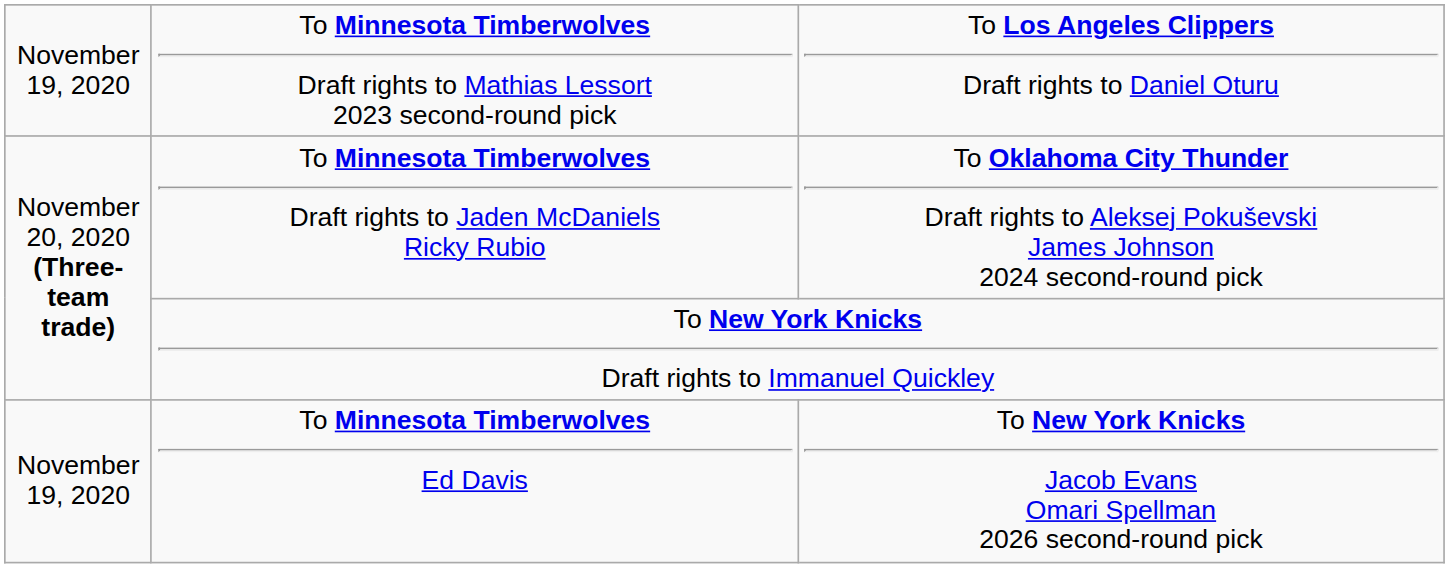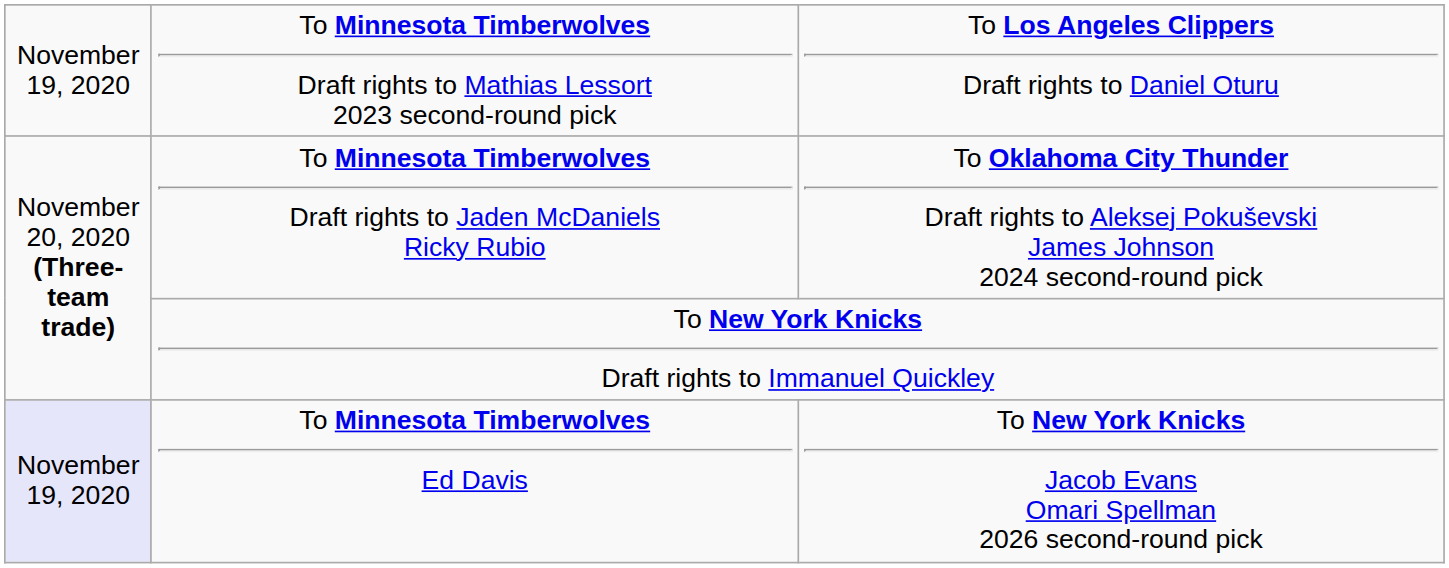(78, 480) no background -> (78, 480) lavender background
